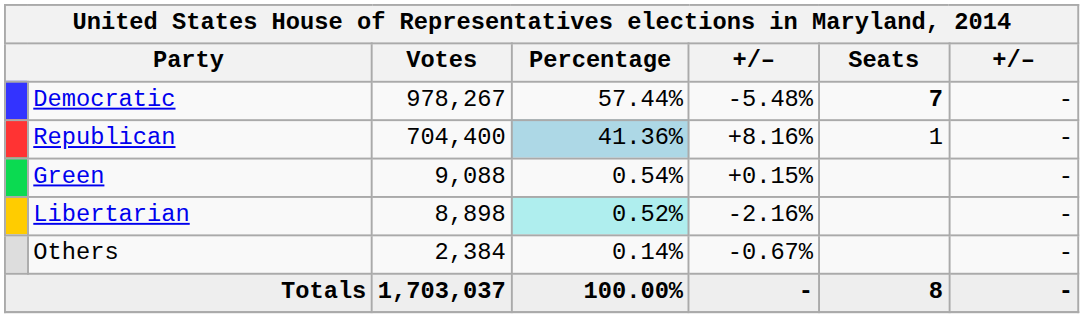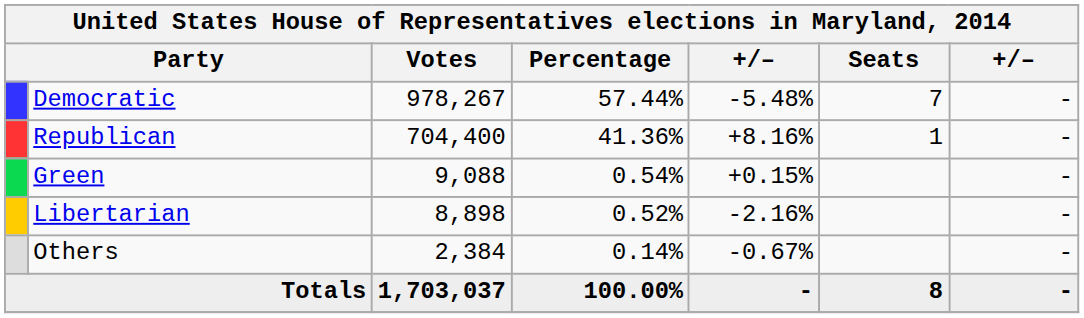(936, 101) bold -> (936, 101) normal
(640, 139) lightblue background -> (640, 139) no background
(648, 216) paleturquoise background -> (648, 216) no background
